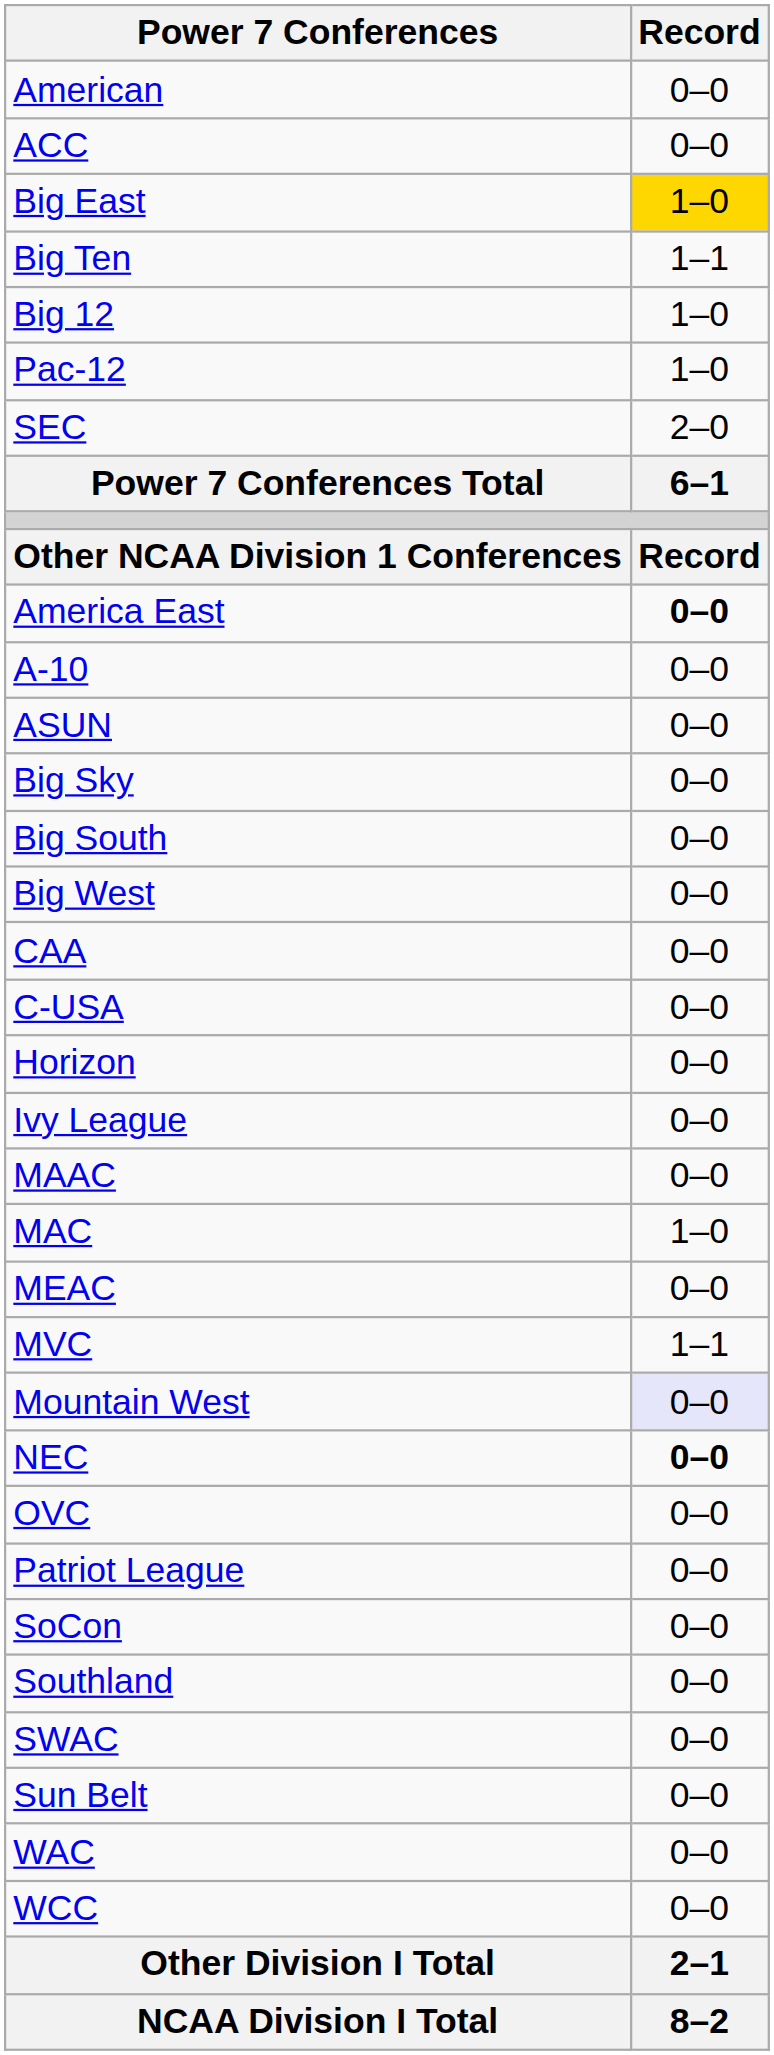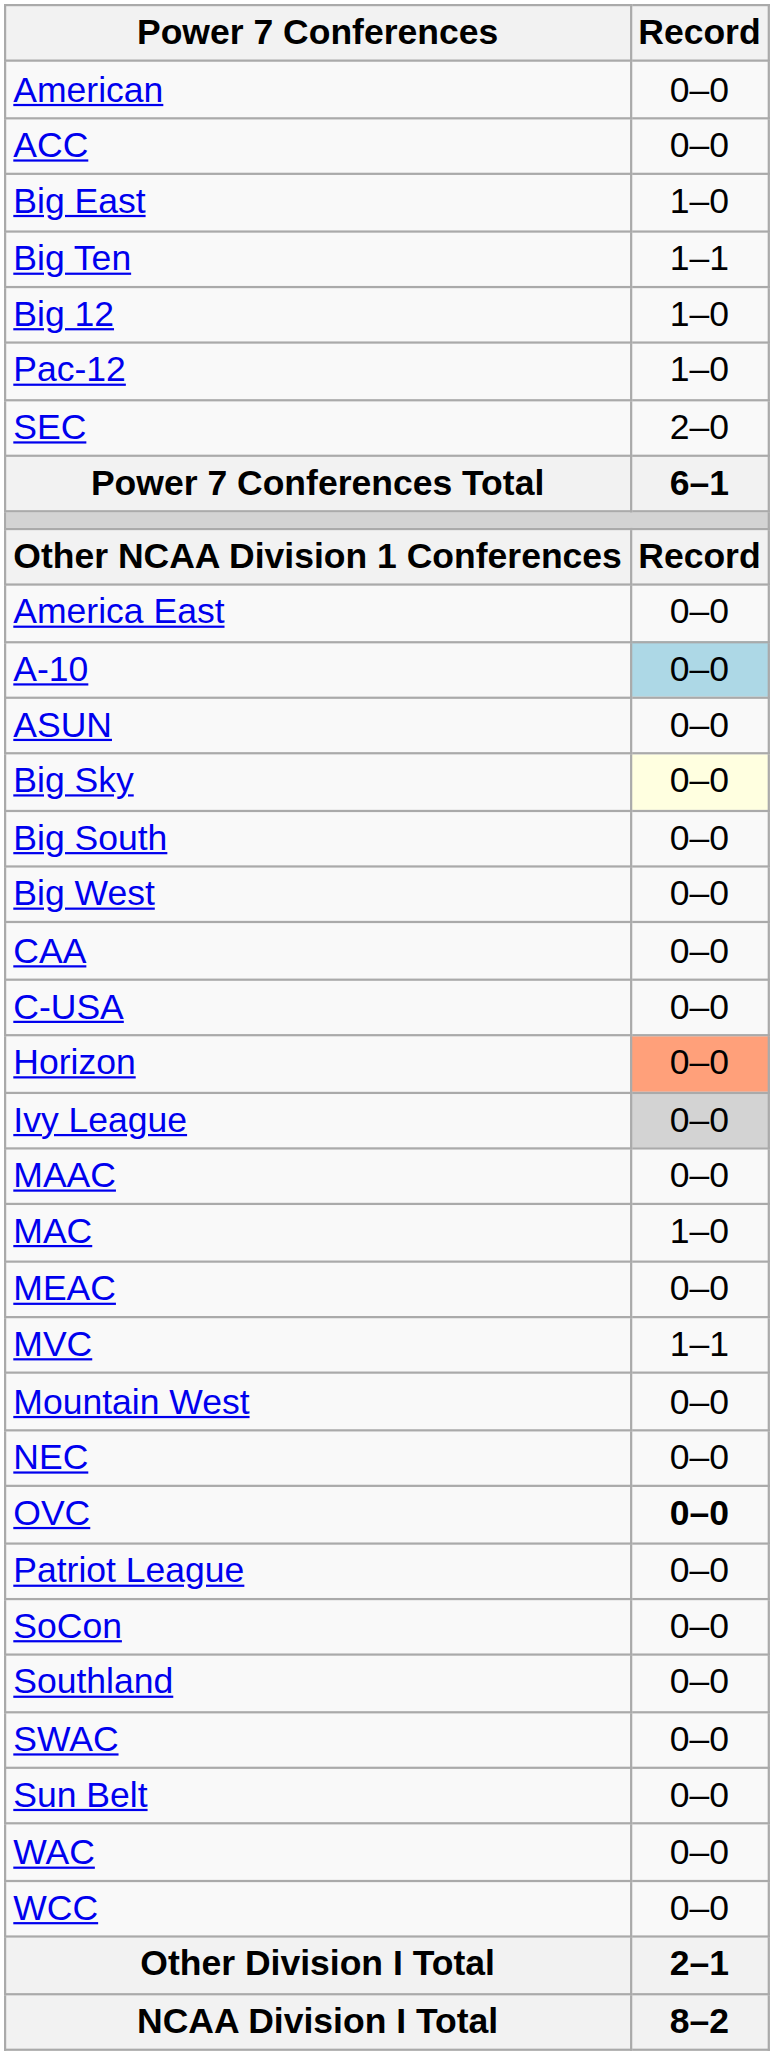(699, 201) gold background -> (699, 201) no background
(699, 612) bold -> (699, 612) normal
(699, 668) no background -> (699, 668) lightblue background
(699, 781) no background -> (699, 781) lightyellow background
(699, 1063) no background -> (699, 1063) lightsalmon background
(699, 1119) no background -> (699, 1119) lightgrey background
(699, 1401) lavender background -> (699, 1401) no background
(699, 1457) bold -> (699, 1457) normal
(699, 1513) normal -> (699, 1513) bold
